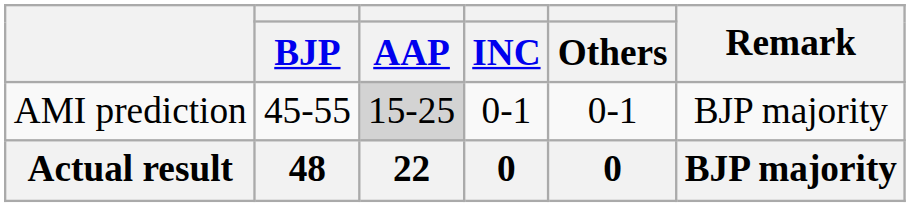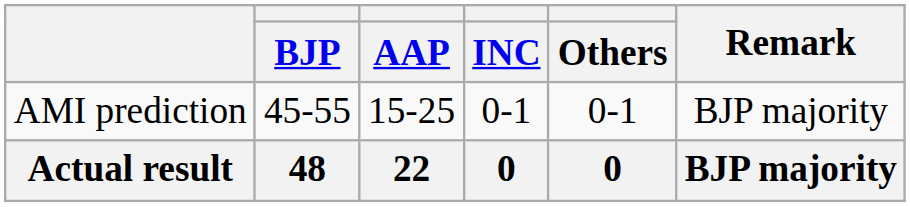(412, 110) lightgrey background -> (412, 110) no background
